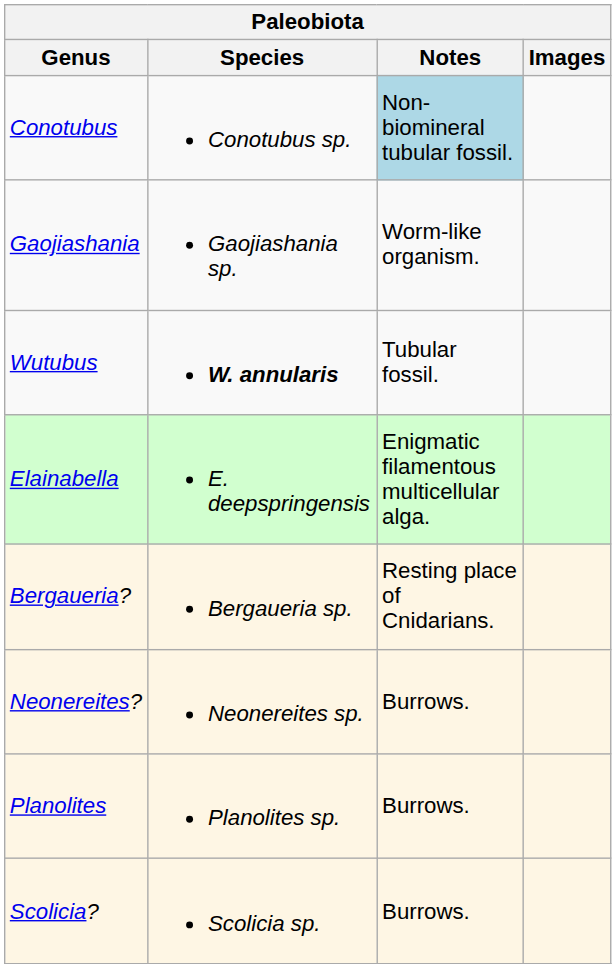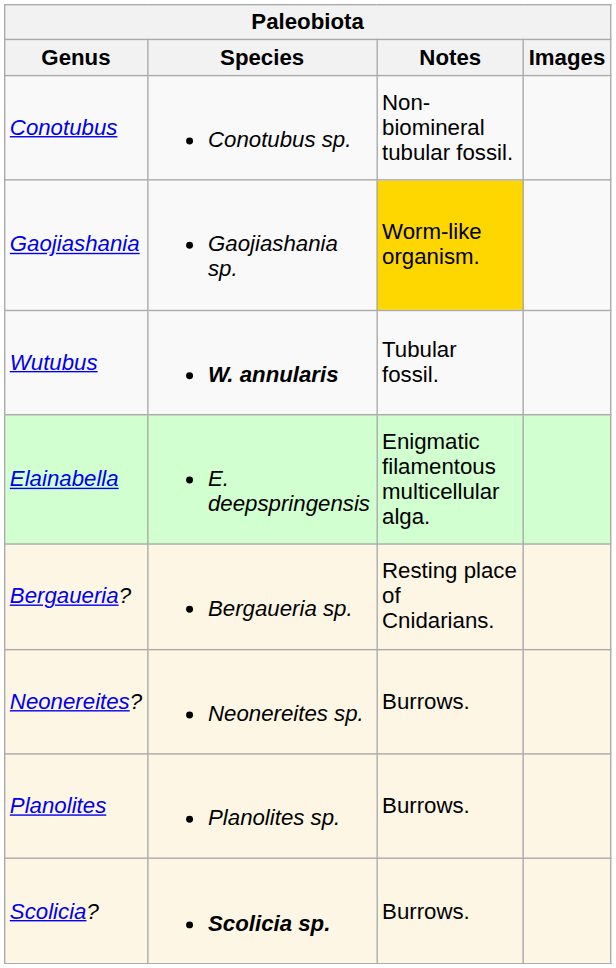(448, 127) lightblue background -> (448, 127) no background
(432, 244) no background -> (432, 244) gold background
(262, 924) normal -> (262, 924) bold
